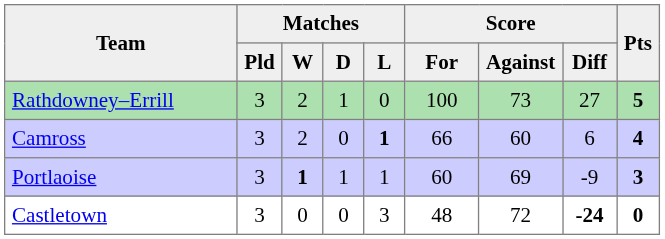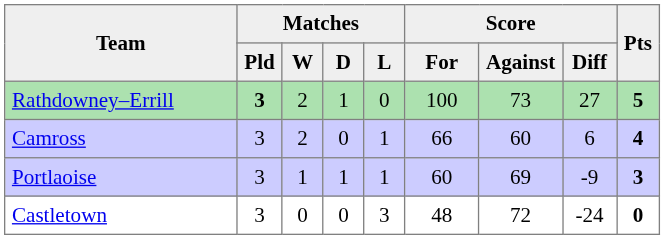(260, 100) normal -> (260, 100) bold
(384, 138) bold -> (384, 138) normal
(302, 176) bold -> (302, 176) normal
(590, 215) bold -> (590, 215) normal
